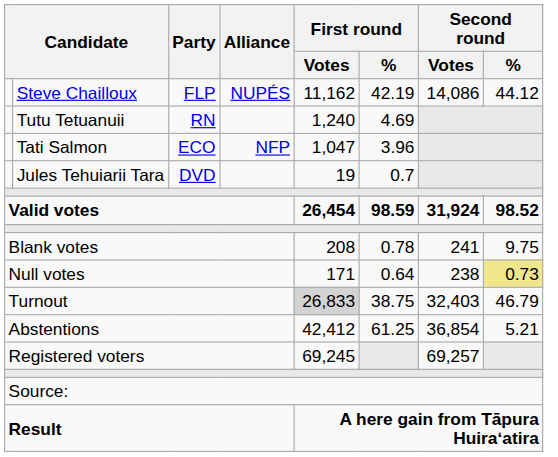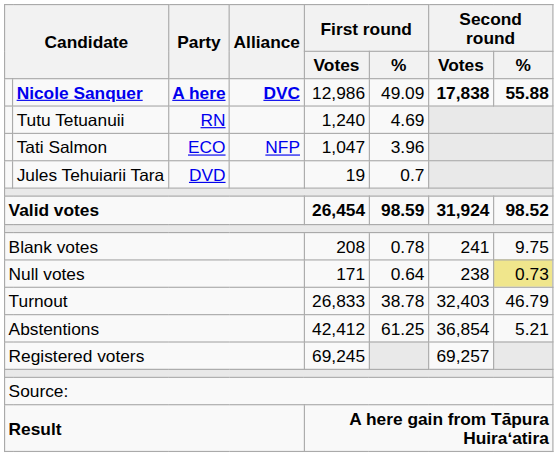+ row: (80, 93)
- row: (77, 93)
(329, 301) lightgrey background -> (339, 301) no background
(393, 301) 38.75 -> (403, 301) 38.78
